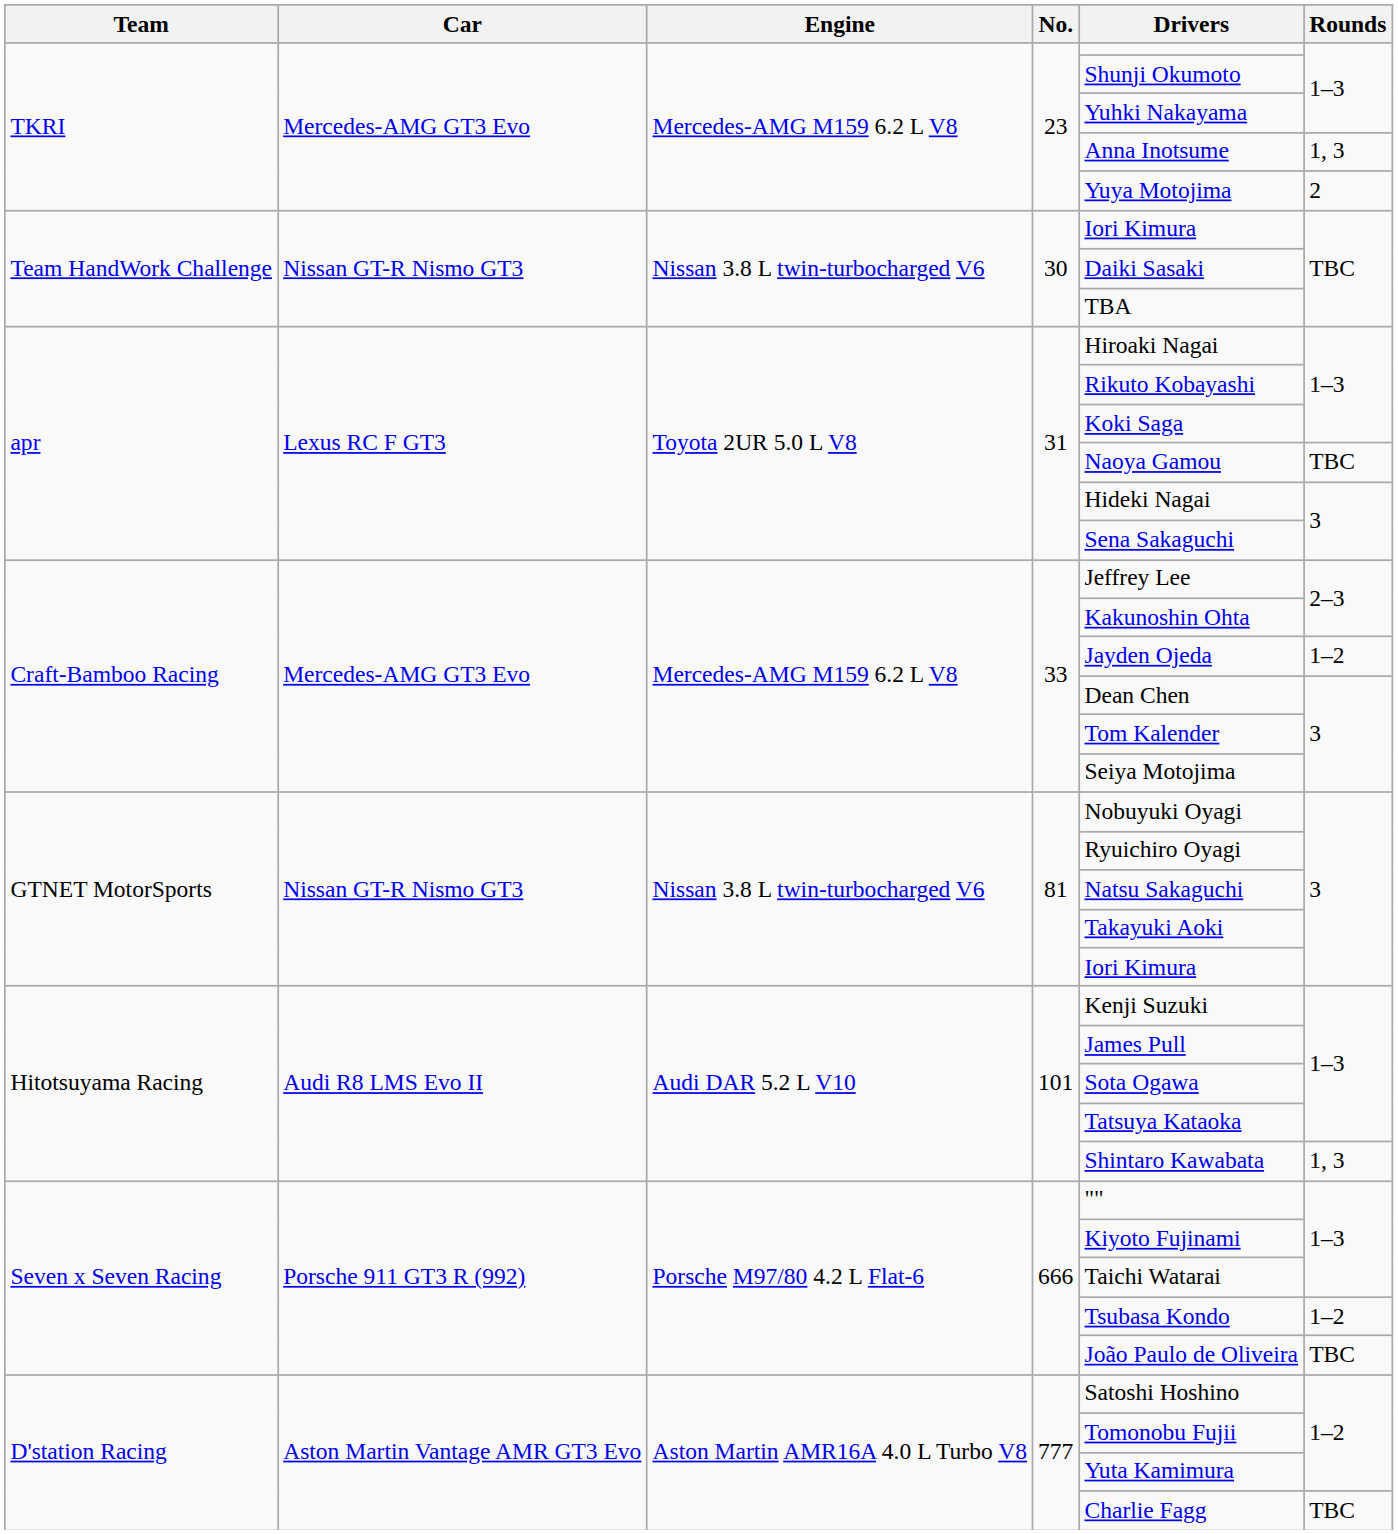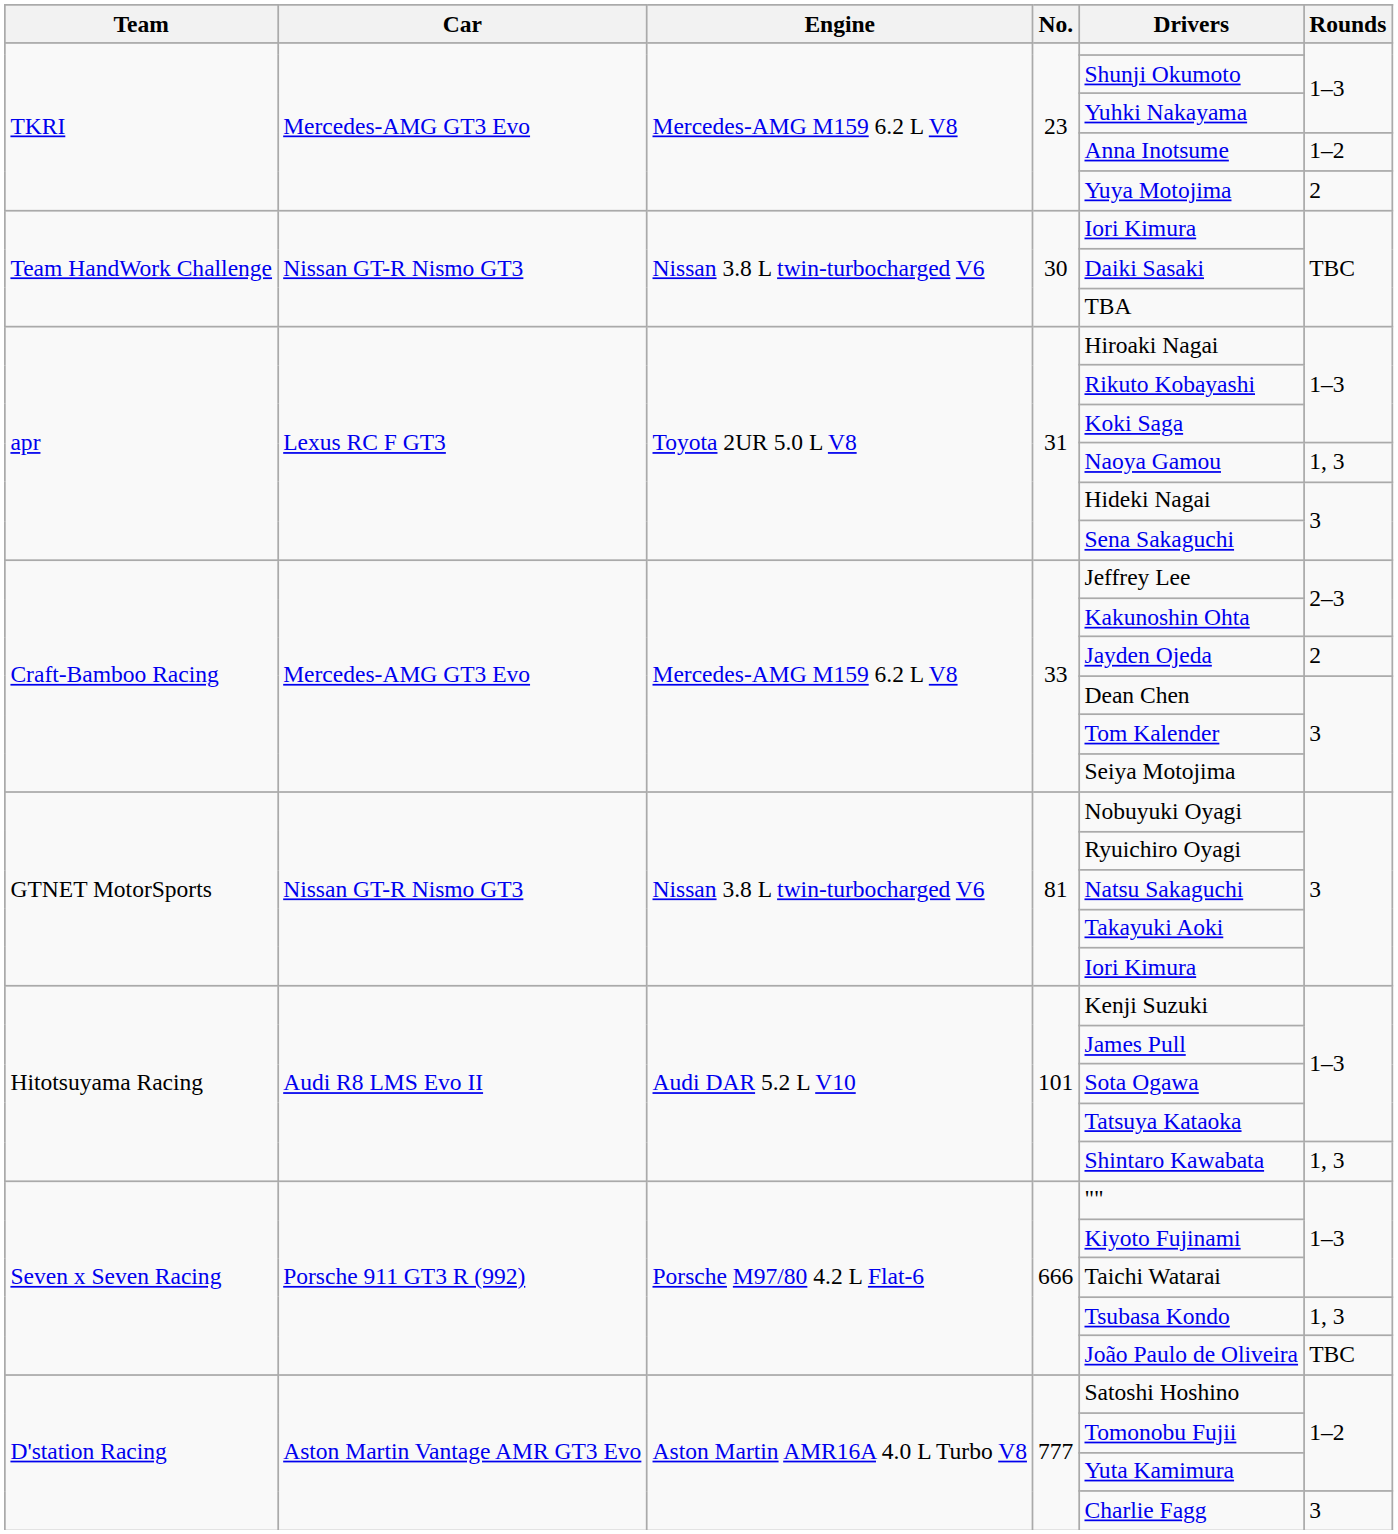(1327, 151) 1, 3 -> (1327, 151) 1–2
(1332, 461) TBC -> (1327, 461) 1, 3
(1327, 655) 1–2 -> (1315, 655) 2
(1327, 1315) 1–2 -> (1327, 1315) 1, 3
(1332, 1509) TBC -> (1315, 1509) 3
